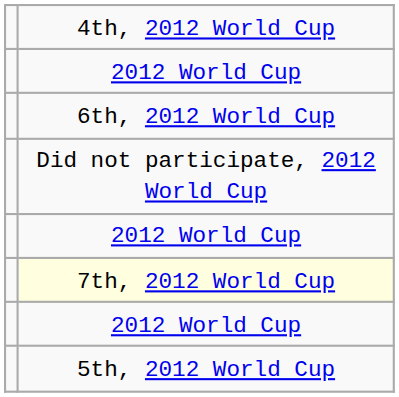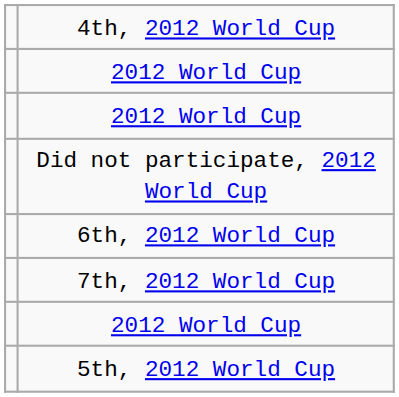(206, 117) 6th, 2012 World Cup -> (206, 117) 2012 World Cup
(206, 237) 2012 World Cup -> (206, 237) 6th, 2012 World Cup
(206, 281) lightyellow background -> (206, 281) no background
